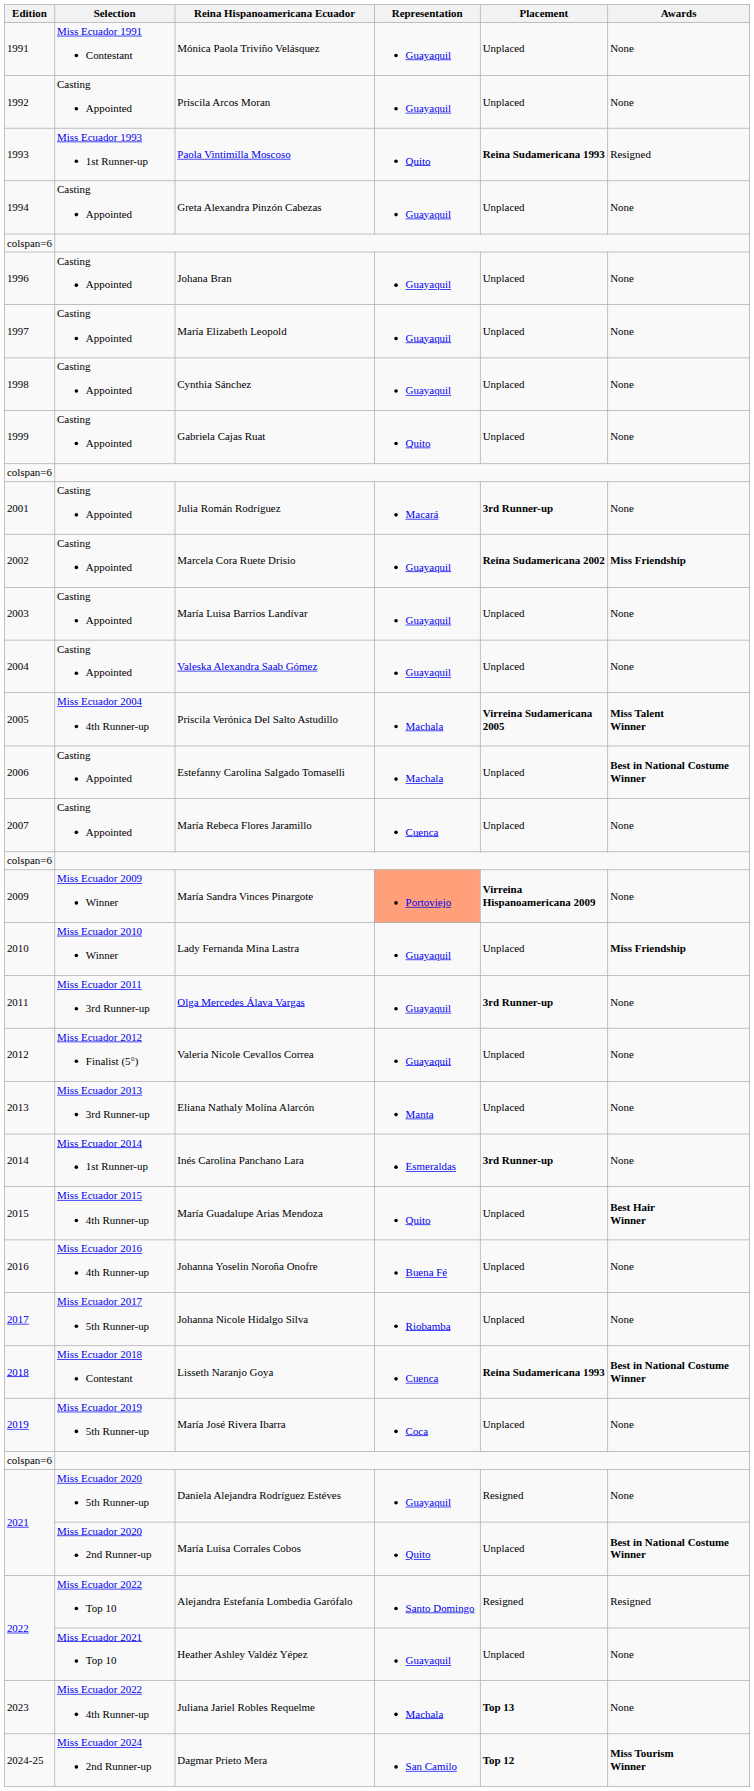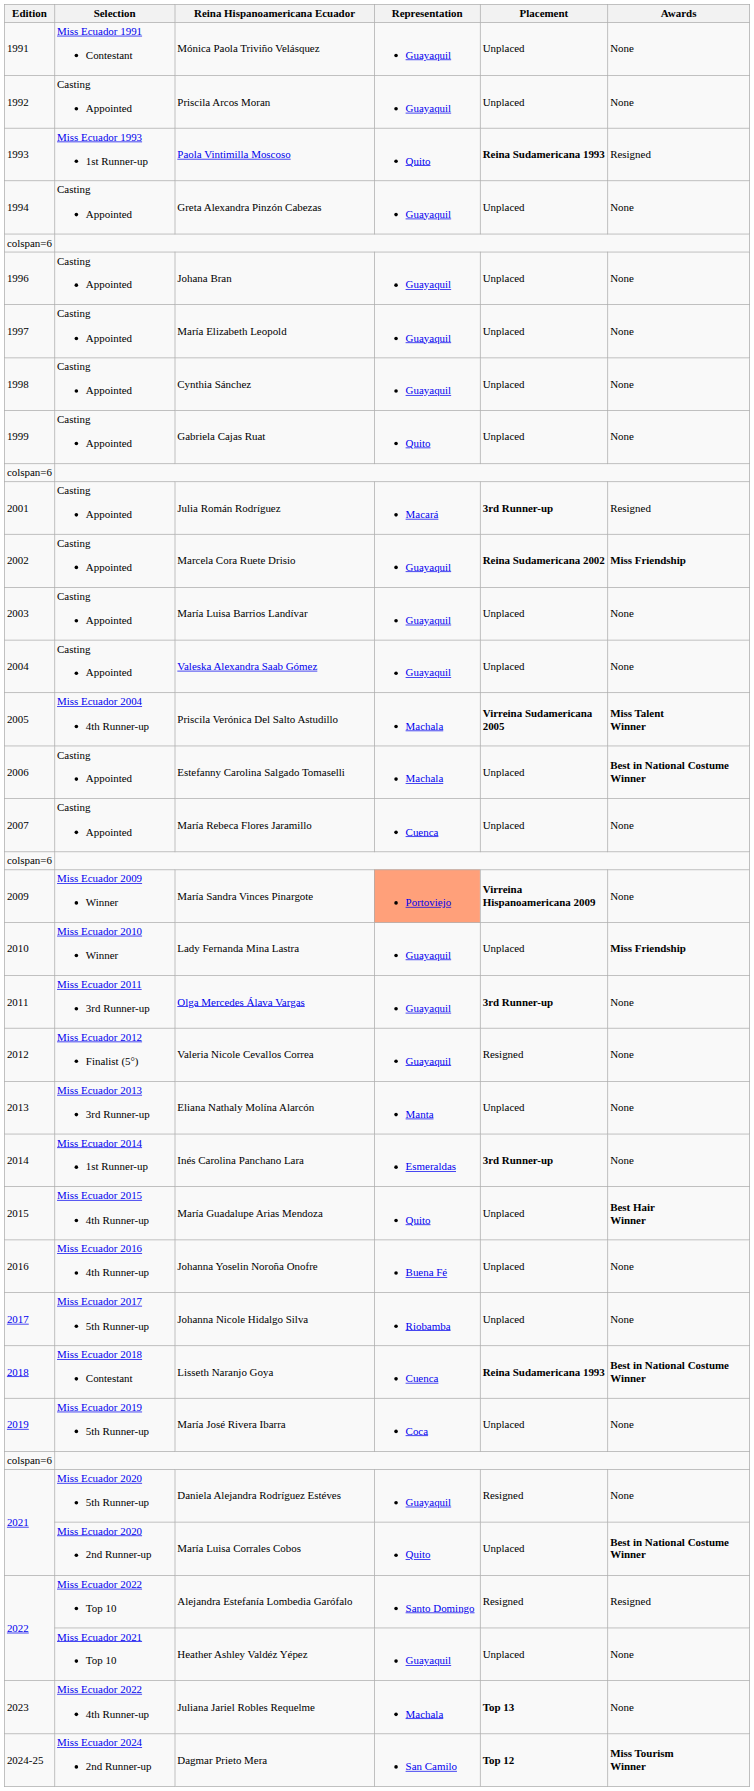(622, 508) None -> (631, 508) Resigned
(504, 1055) Unplaced -> (503, 1055) Resigned
